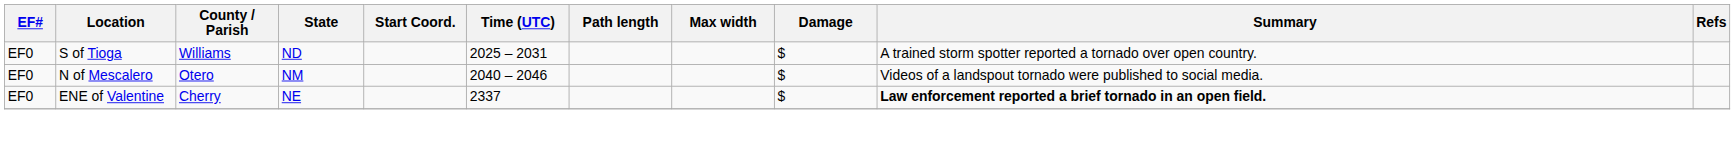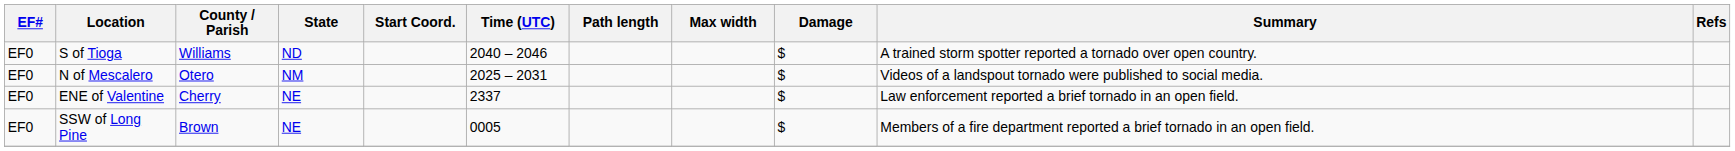(509, 53) 2025 – 2031 -> (509, 53) 2040 – 2046
(509, 75) 2040 – 2046 -> (509, 75) 2025 – 2031
(1073, 97) bold -> (1060, 97) normal
+ row: (100, 127)
